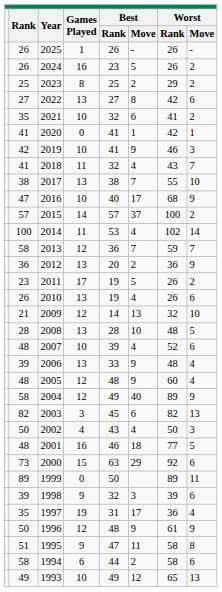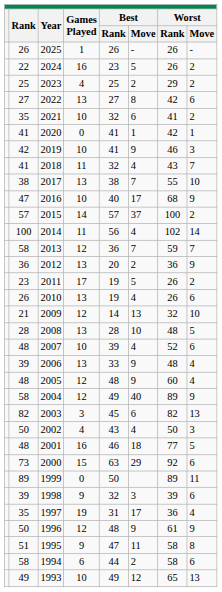(24, 67) 26 -> (24, 67) 22
(81, 83) 8 -> (81, 83) 4
(114, 231) 53 -> (114, 231) 56
